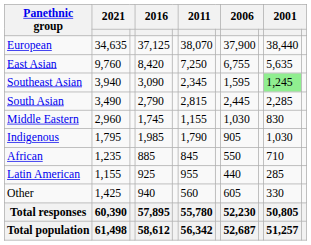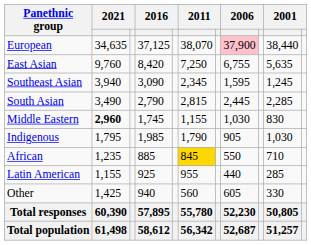(240, 45) no background -> (240, 45) pink background
(279, 82) lightgreen background -> (279, 82) no background
(108, 119) normal -> (108, 119) bold
(189, 156) no background -> (189, 156) gold background
